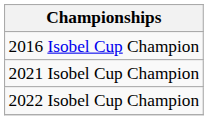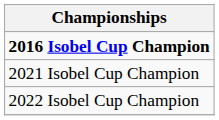(104, 45) normal -> (109, 45) bold
